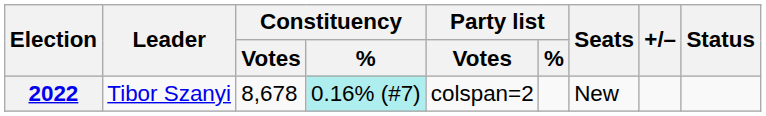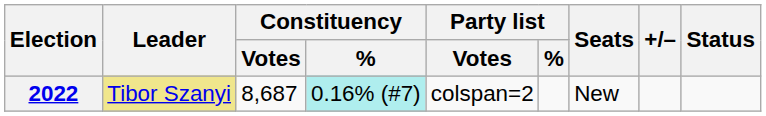(169, 93) no background -> (169, 93) khaki background
(269, 93) 8,678 -> (269, 93) 8,687
